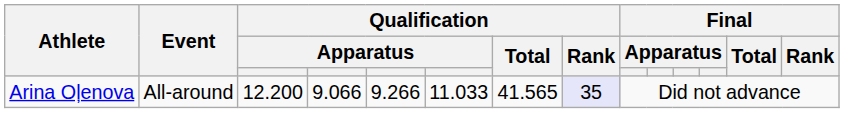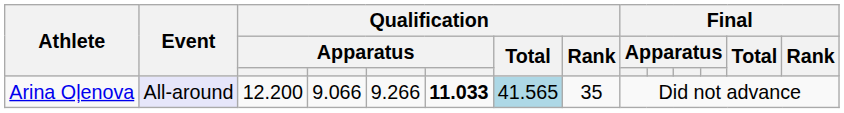(188, 92) no background -> (188, 92) lavender background
(459, 92) normal -> (459, 92) bold
(528, 92) no background -> (528, 92) lightblue background
(591, 92) lavender background -> (592, 92) no background
